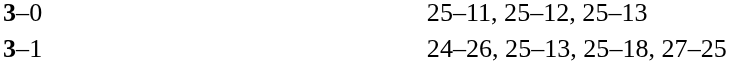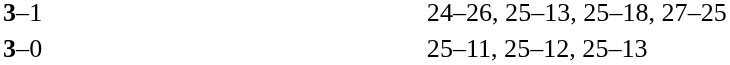rows swapped: (23, 48) <-> (23, 12)
